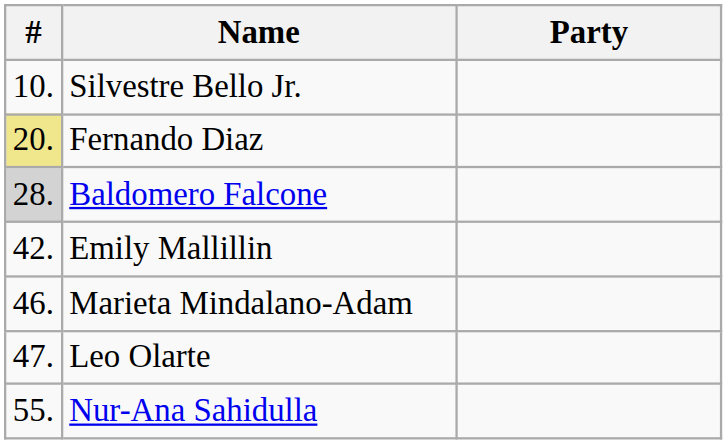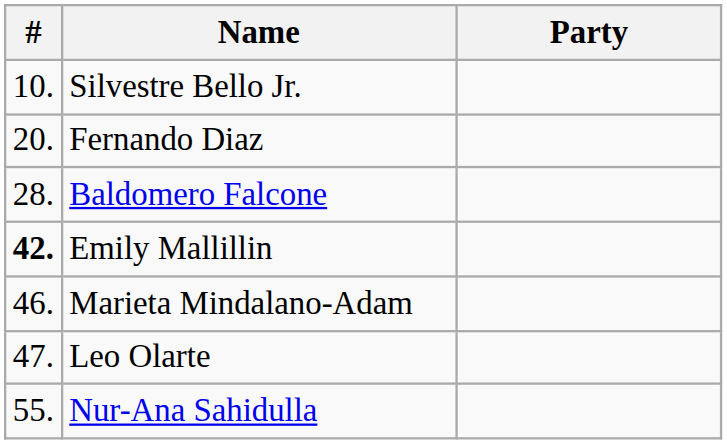(33, 140) khaki background -> (33, 140) no background
(33, 194) lightgrey background -> (33, 194) no background
(33, 248) normal -> (33, 248) bold
